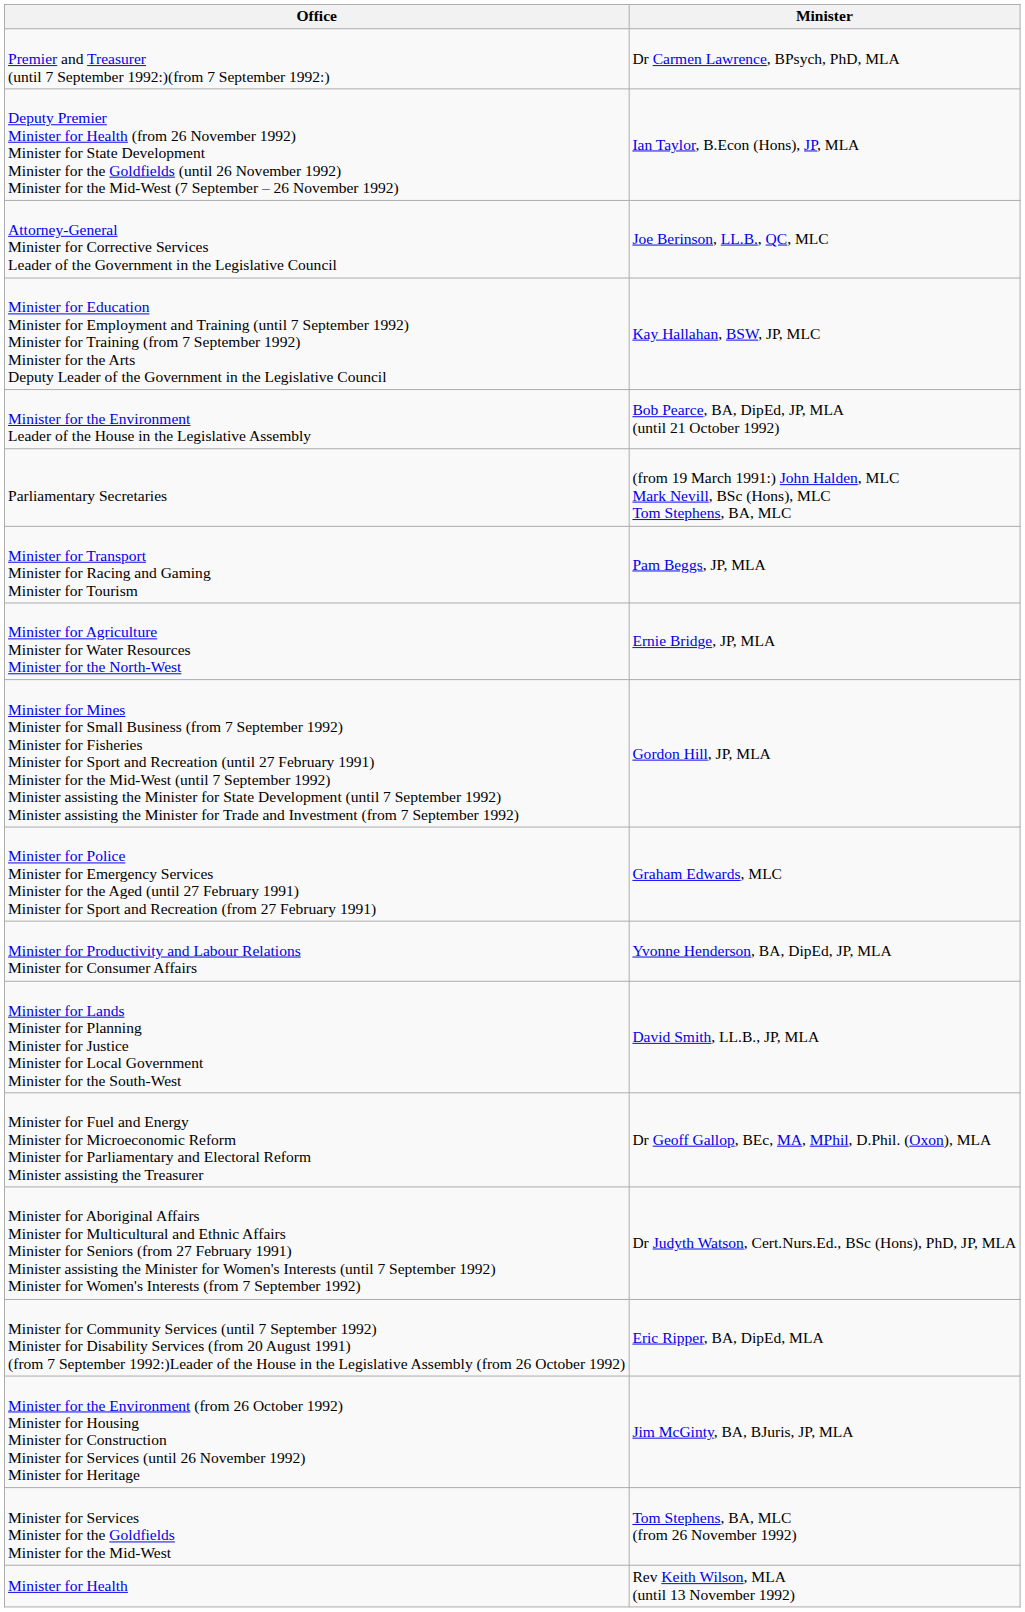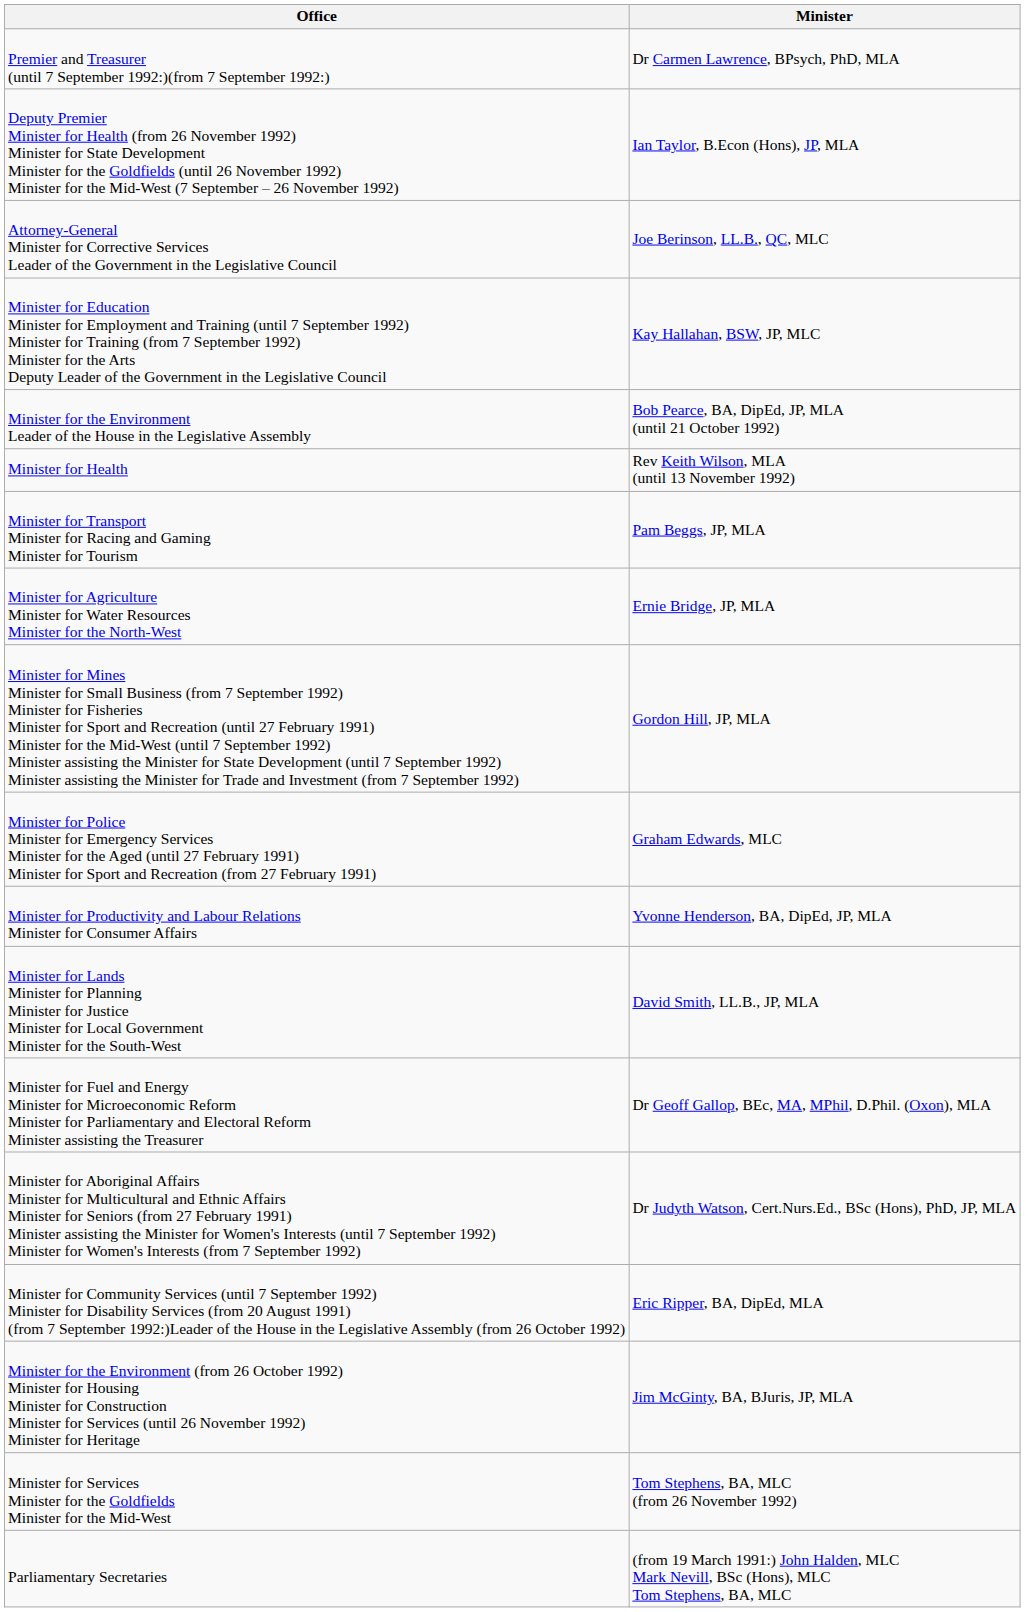rows swapped: (68, 1586) <-> (88, 496)
